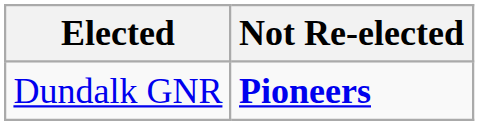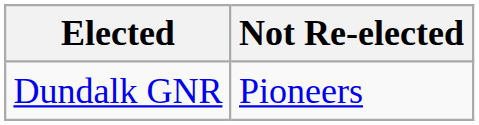(305, 90) bold -> (301, 90) normal
